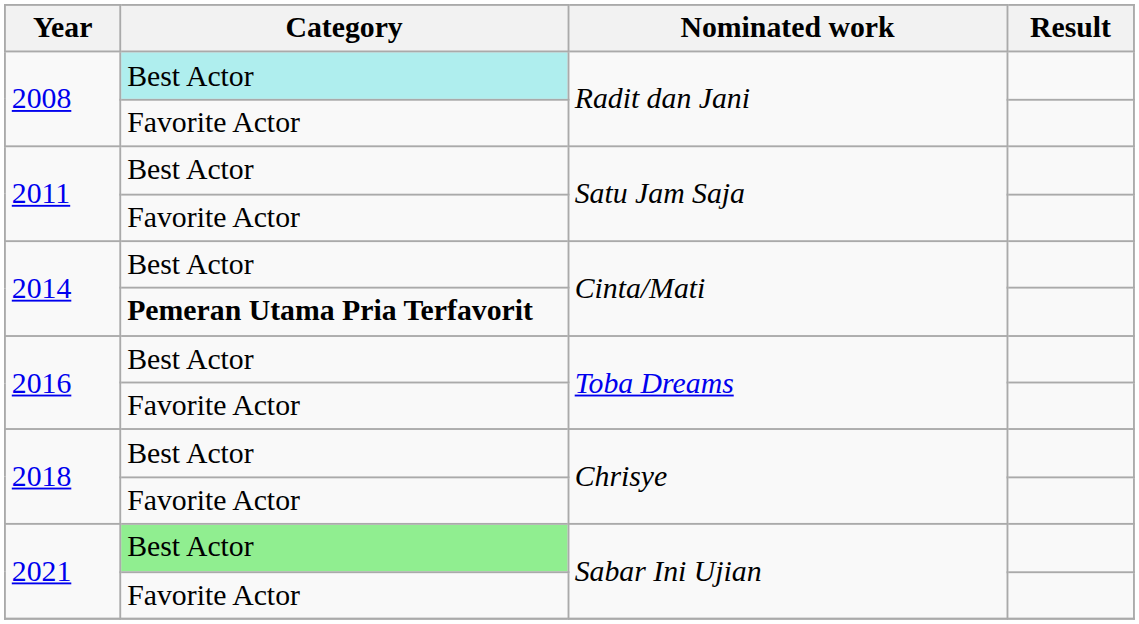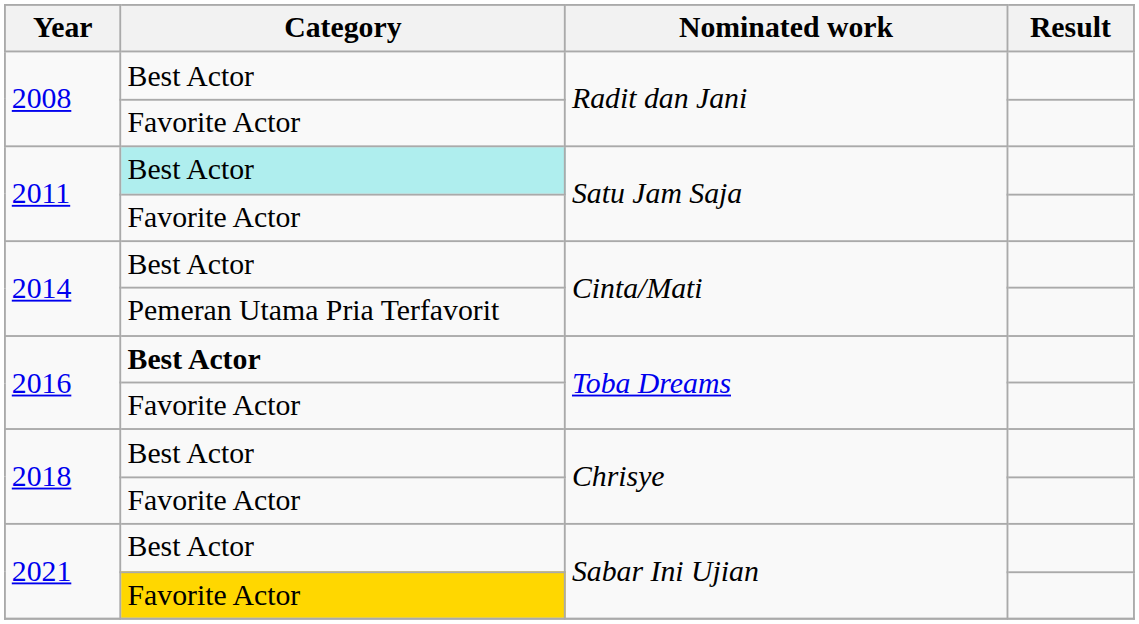(190, 75) paleturquoise background -> (191, 75) no background
(190, 169) no background -> (191, 169) paleturquoise background
(330, 311) bold -> (313, 311) normal
(190, 358) normal -> (194, 358) bold
(190, 547) lightgreen background -> (191, 547) no background
(214, 594) no background -> (214, 594) gold background
